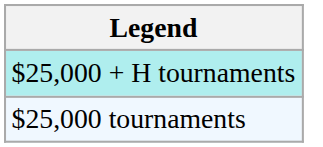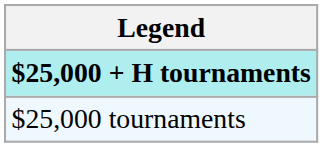(153, 72) normal -> (161, 72) bold
